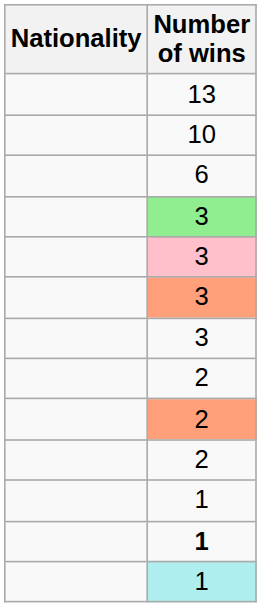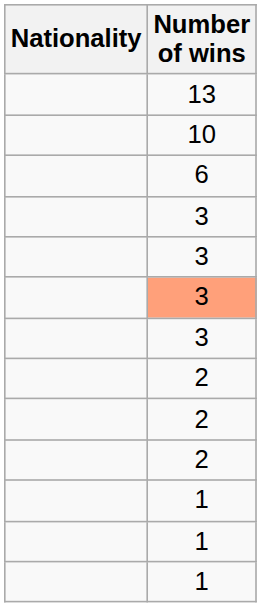(202, 216) lightgreen background -> (202, 216) no background
(202, 256) pink background -> (202, 256) no background
(202, 418) lightsalmon background -> (202, 418) no background
(202, 540) bold -> (202, 540) normal
(202, 581) paleturquoise background -> (202, 581) no background
